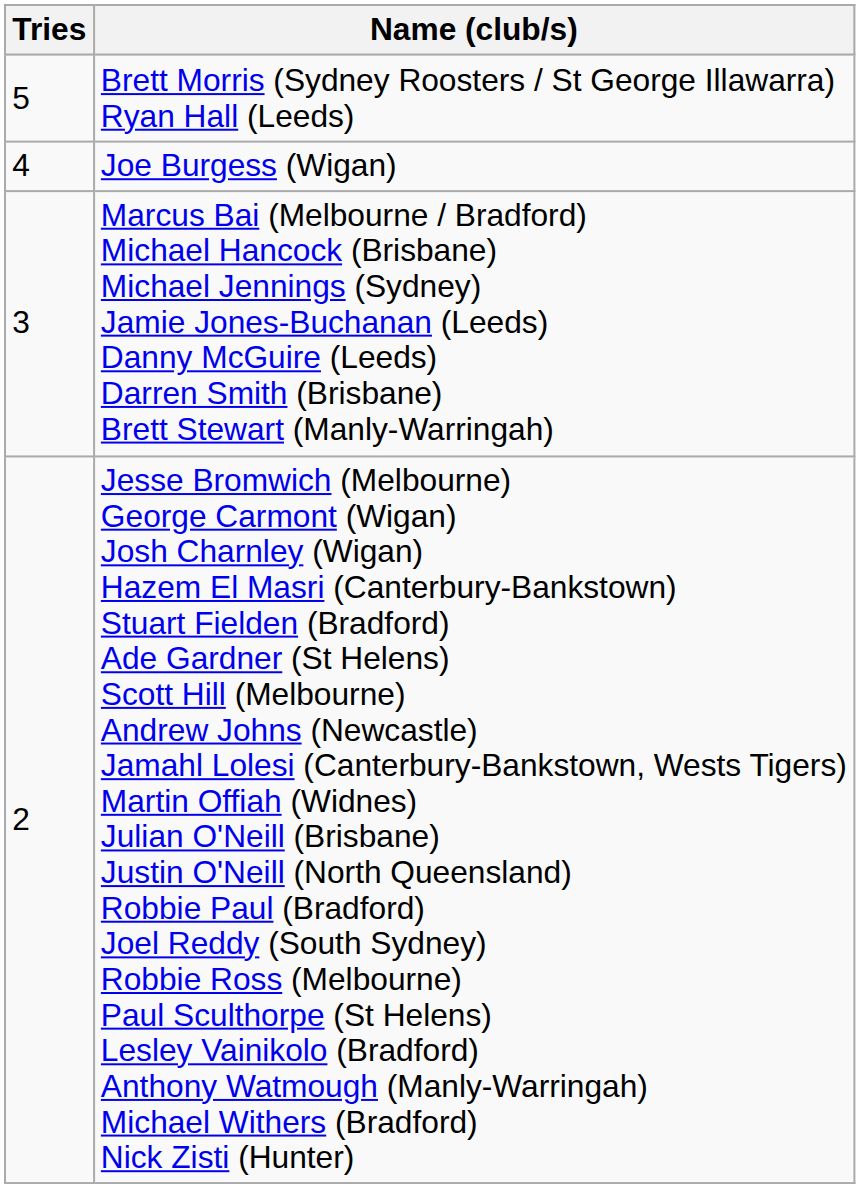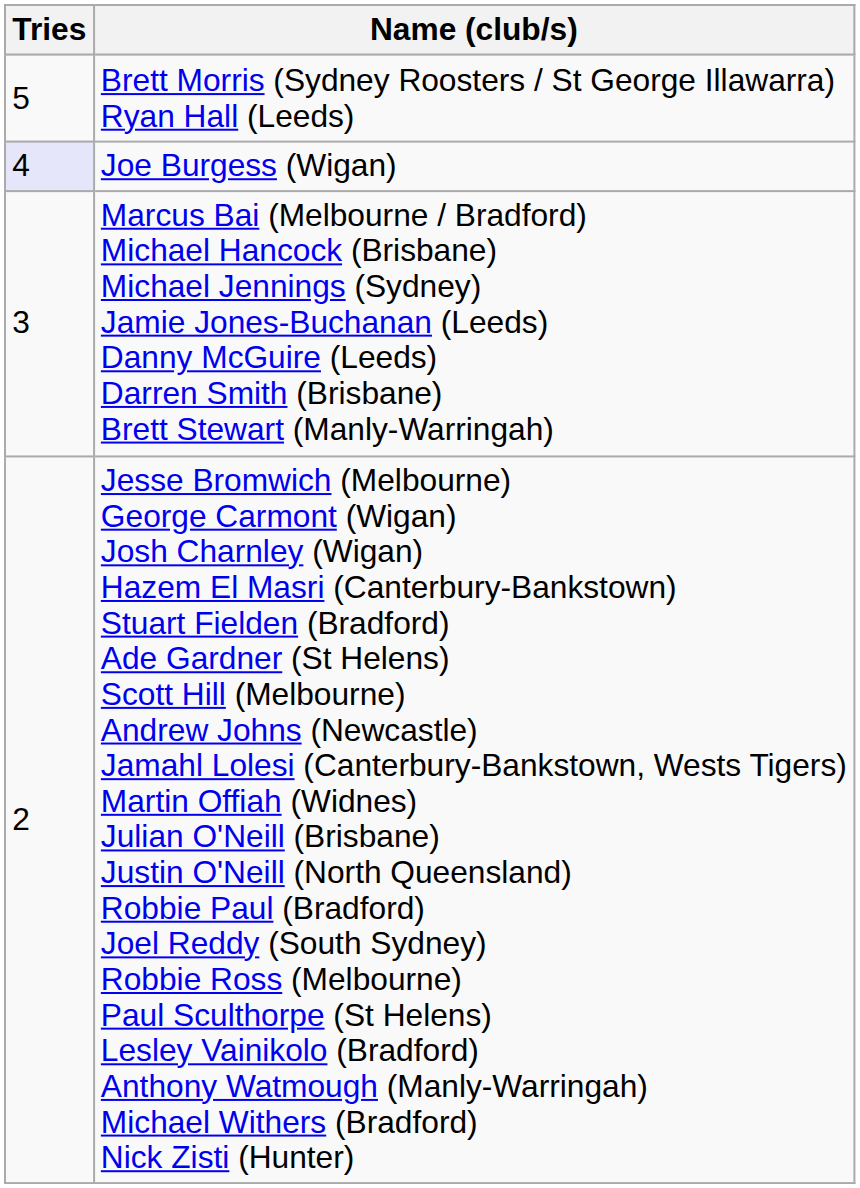(21, 165) no background -> (21, 165) lavender background
